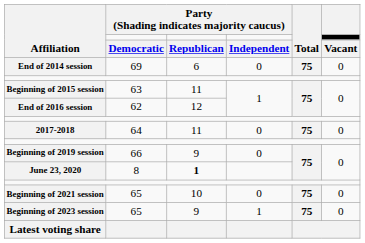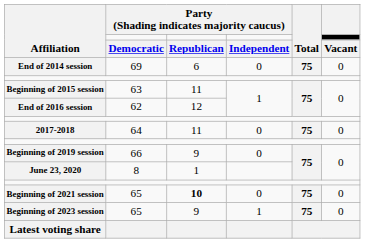(196, 170) bold -> (196, 170) normal
(196, 193) normal -> (196, 193) bold
